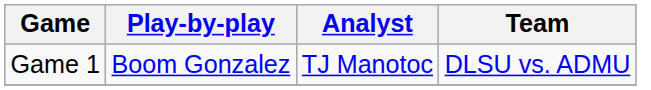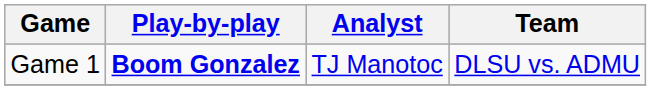(201, 64) normal -> (206, 64) bold
